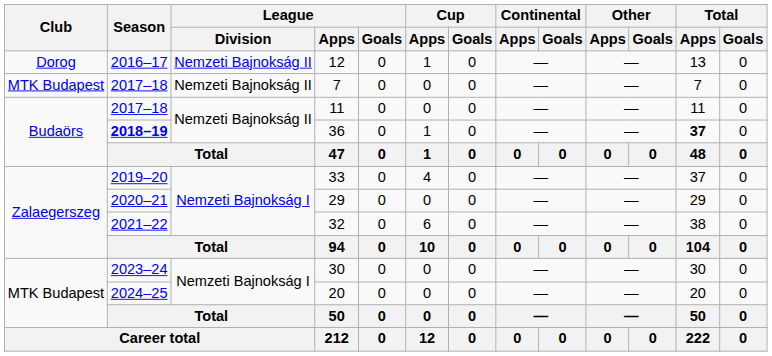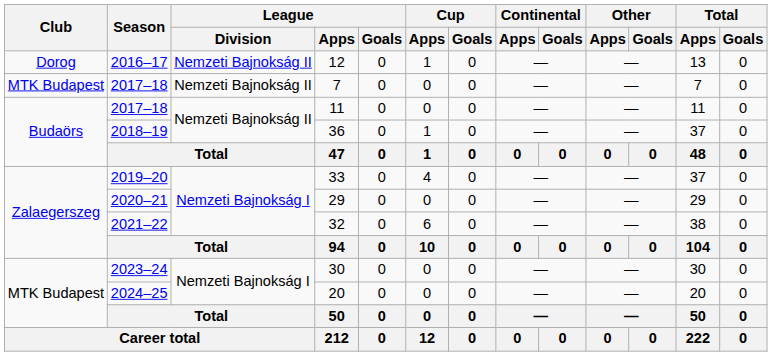(139, 131) bold -> (139, 131) normal
(698, 131) bold -> (698, 131) normal
